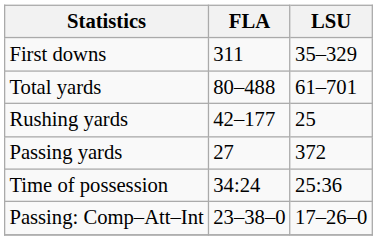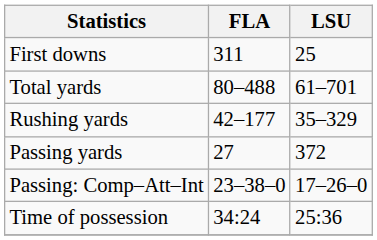(326, 54) 35–329 -> (305, 54) 25
(305, 119) 25 -> (326, 119) 35–329
rows swapped: (107, 217) <-> (89, 185)
